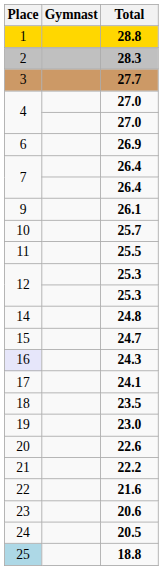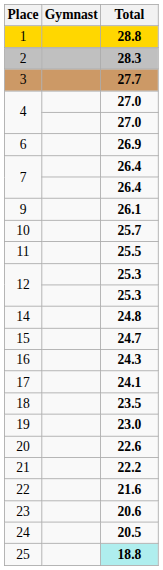(23, 360) lavender background -> (23, 360) no background
(23, 554) lightblue background -> (23, 554) no background
(129, 554) no background -> (129, 554) paleturquoise background
